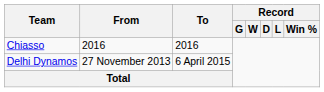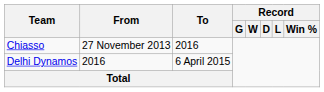(94, 45) 2016 -> (126, 45) 27 November 2013
(126, 62) 27 November 2013 -> (94, 62) 2016
